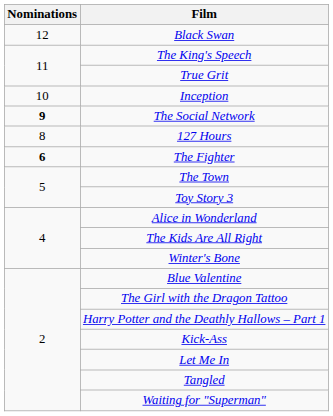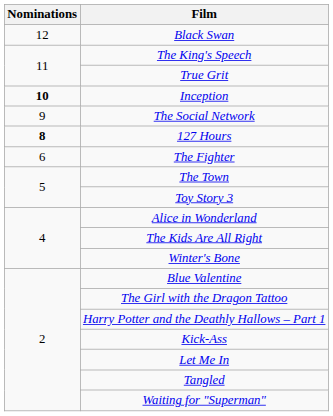(42, 95) normal -> (42, 95) bold
(42, 116) bold -> (42, 116) normal
(42, 136) normal -> (42, 136) bold
(42, 156) bold -> (42, 156) normal
